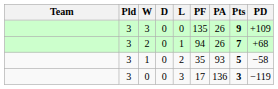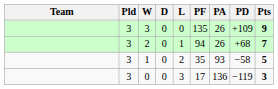columns swapped: (261, 12) <-> (239, 12)
